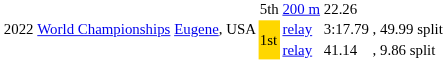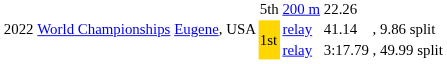(346, 29) 3:17.79 -> (341, 29) 41.14
(408, 29) , 49.99 split -> (404, 29) , 9.86 split
(341, 50) 41.14 -> (346, 50) 3:17.79
(404, 50) , 9.86 split -> (408, 50) , 49.99 split
